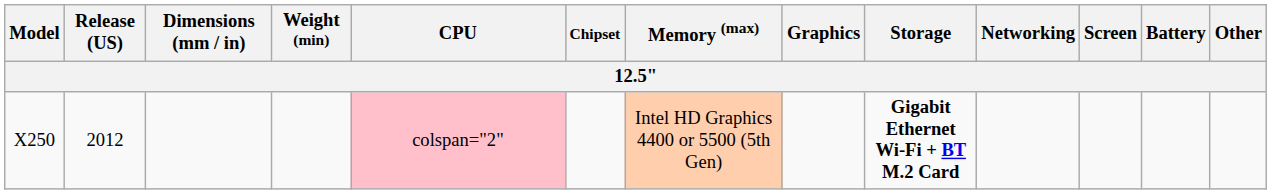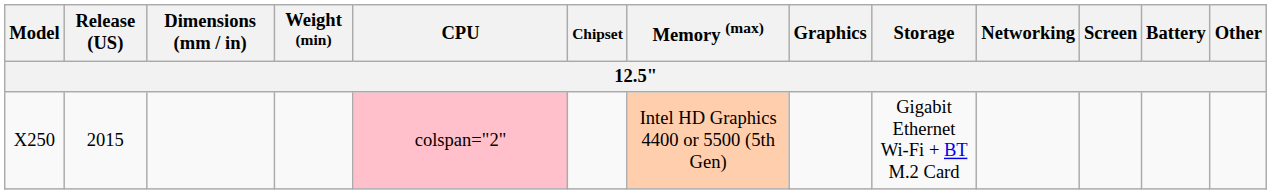(105, 139) 2012 -> (105, 139) 2015
(921, 139) bold -> (924, 139) normal
